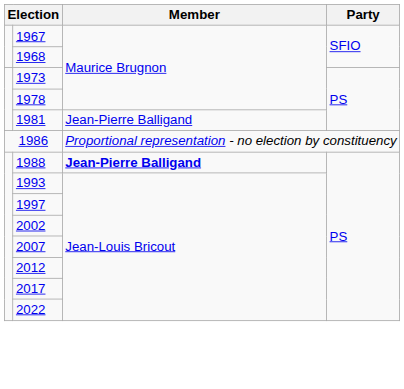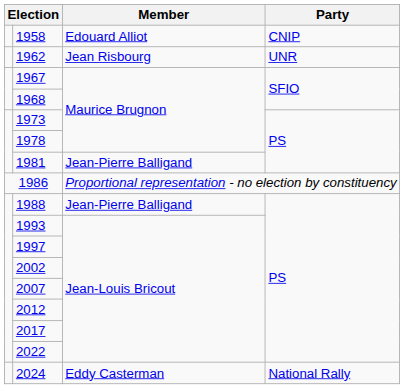+ row: (31, 36)
+ row: (31, 57)
(133, 162) bold -> (129, 204) normal
+ row: (31, 373)
